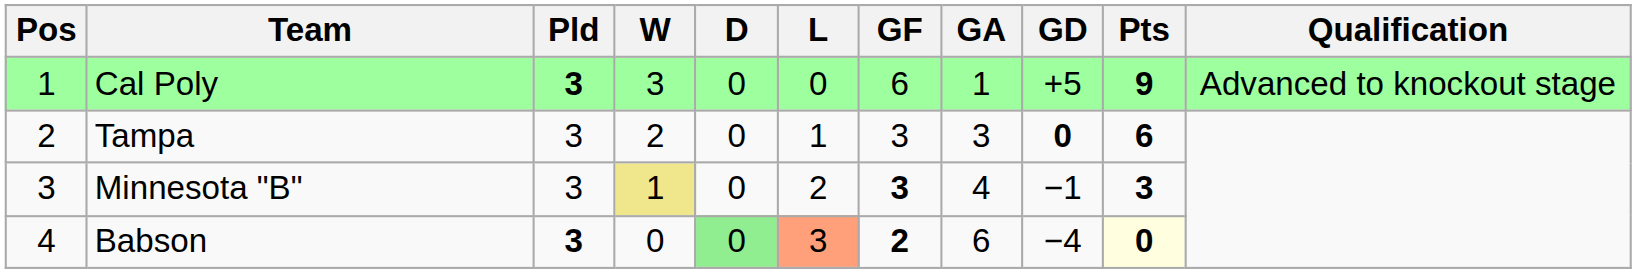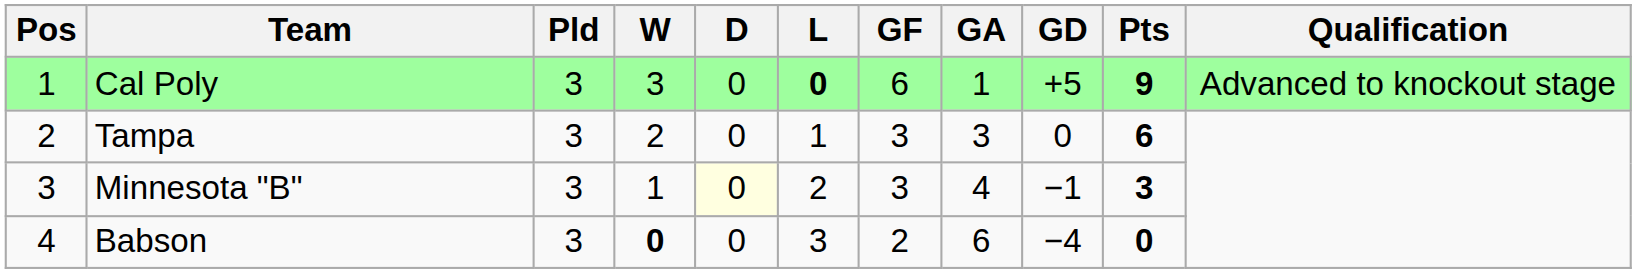(574, 83) bold -> (574, 83) normal
(818, 83) normal -> (818, 83) bold
(1063, 135) bold -> (1063, 135) normal
(655, 188) khaki background -> (655, 188) no background
(737, 188) no background -> (737, 188) lightyellow background
(900, 188) bold -> (900, 188) normal
(574, 240) bold -> (574, 240) normal
(655, 240) normal -> (655, 240) bold
(737, 240) lightgreen background -> (737, 240) no background
(818, 240) lightsalmon background -> (818, 240) no background
(900, 240) bold -> (900, 240) normal
(1144, 240) lightyellow background -> (1144, 240) no background
